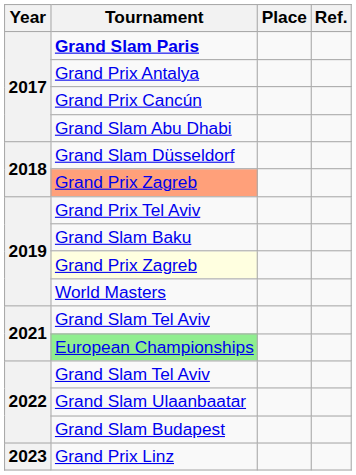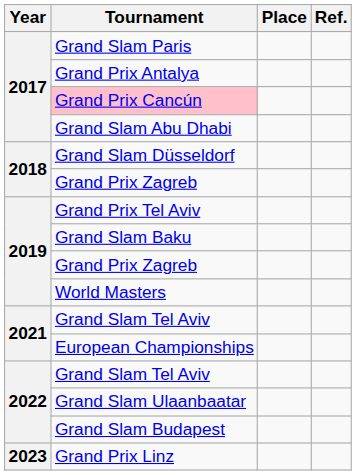(127, 45) bold -> (123, 45) normal
(128, 100) no background -> (128, 100) pink background
(126, 182) lightsalmon background -> (126, 182) no background
(126, 264) lightyellow background -> (126, 264) no background
(154, 347) lightgreen background -> (154, 347) no background
